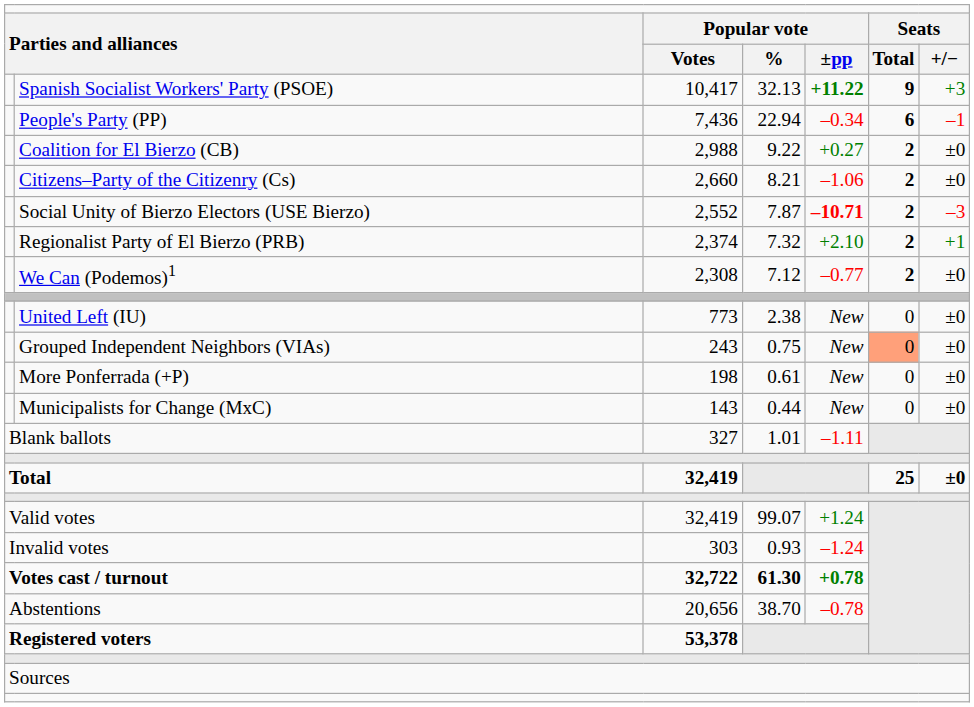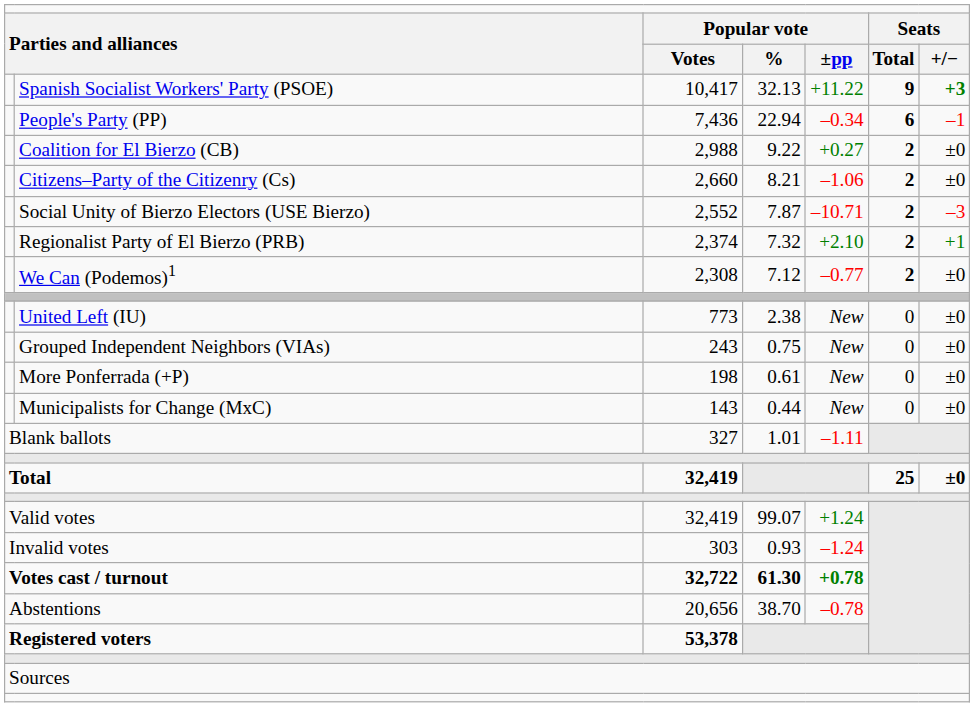(837, 89) bold -> (837, 89) normal
(955, 89) normal -> (955, 89) bold
(837, 211) bold -> (837, 211) normal
(910, 347) lightsalmon background -> (910, 347) no background
